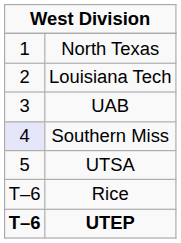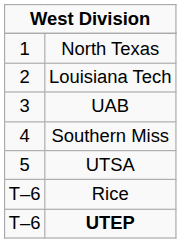(25, 135) lavender background -> (25, 135) no background
(25, 223) bold -> (25, 223) normal
